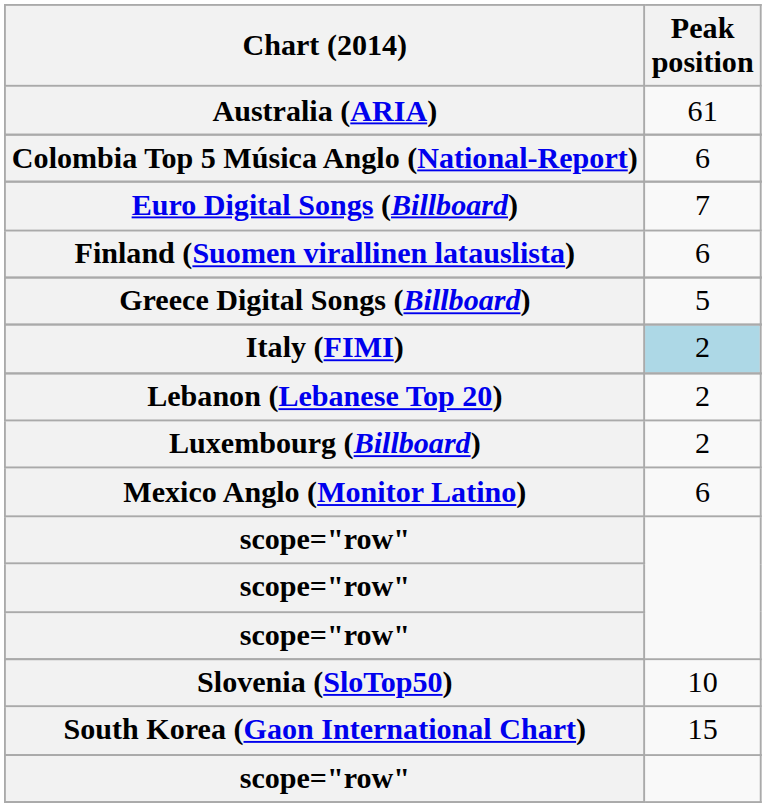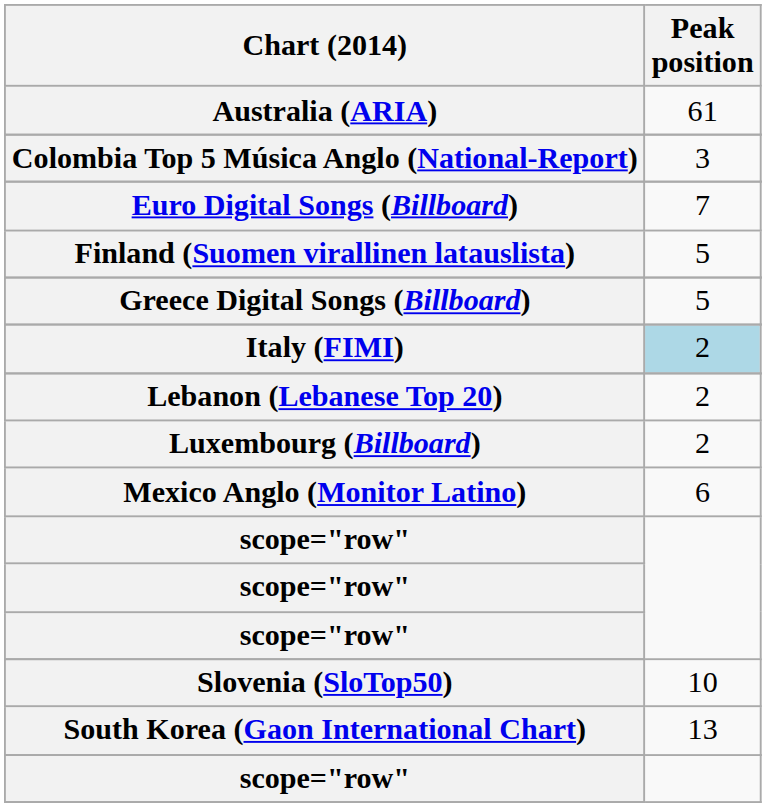(703, 157) 6 -> (703, 157) 3
(703, 253) 6 -> (703, 253) 5
(703, 730) 15 -> (703, 730) 13
